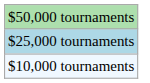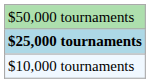(71, 41) normal -> (75, 41) bold
